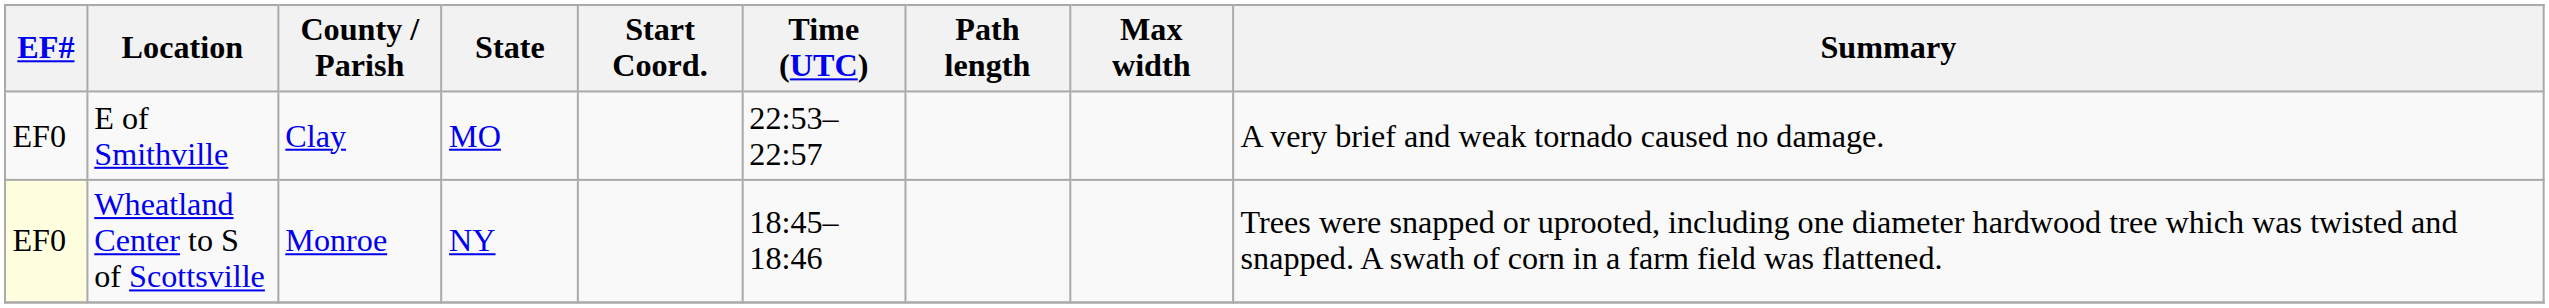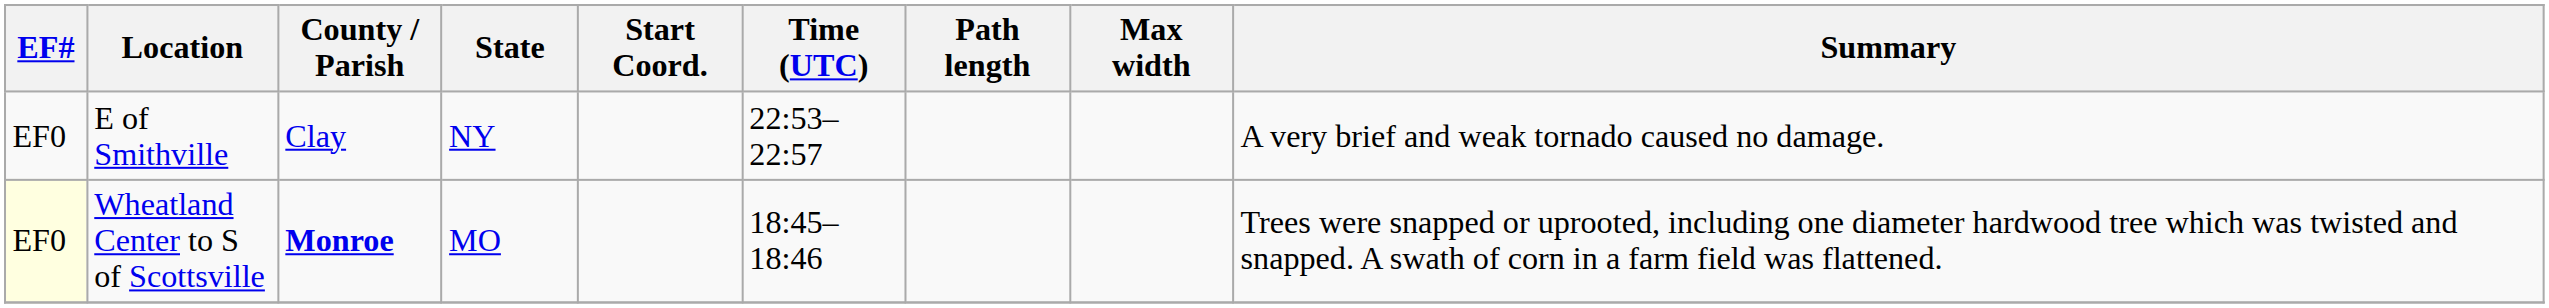(475, 135) MO -> (472, 135) NY
(336, 240) normal -> (340, 240) bold
(472, 240) NY -> (475, 240) MO
